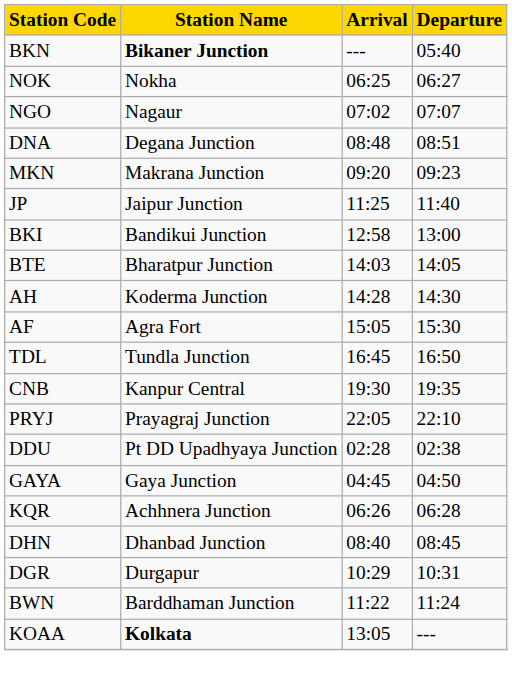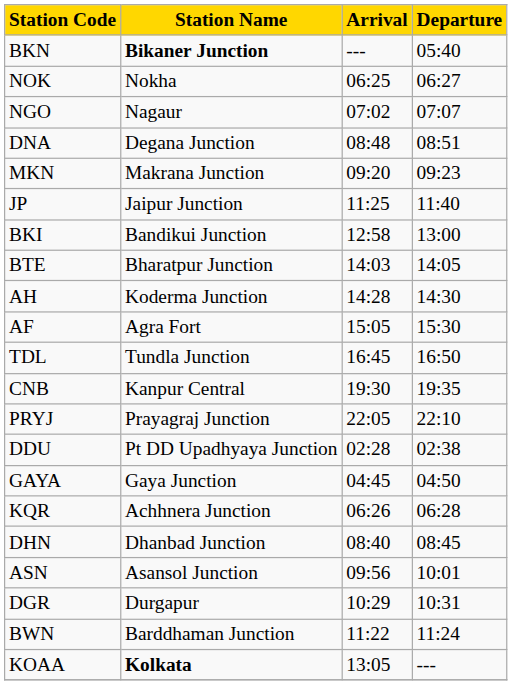+ row: (28, 572)
